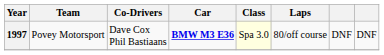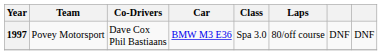(203, 35) bold -> (202, 35) normal
(254, 35) lightyellow background -> (252, 35) no background
